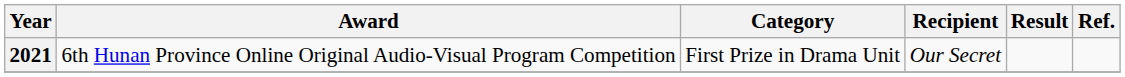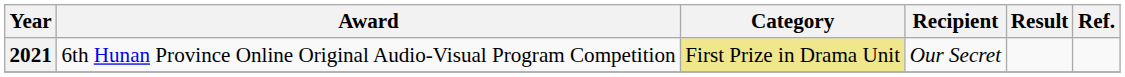(793, 54) no background -> (793, 54) khaki background
